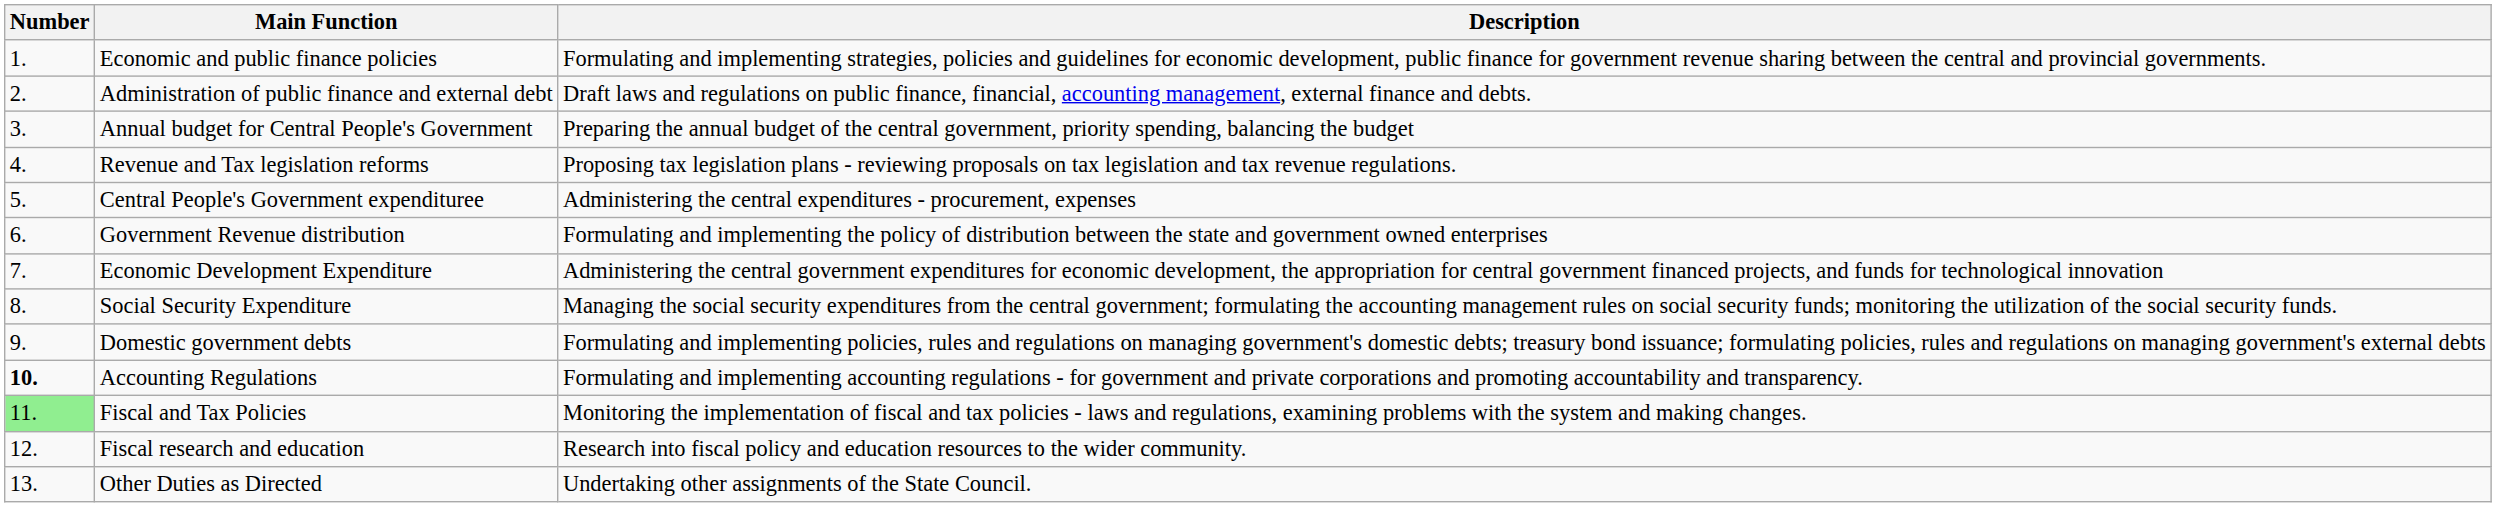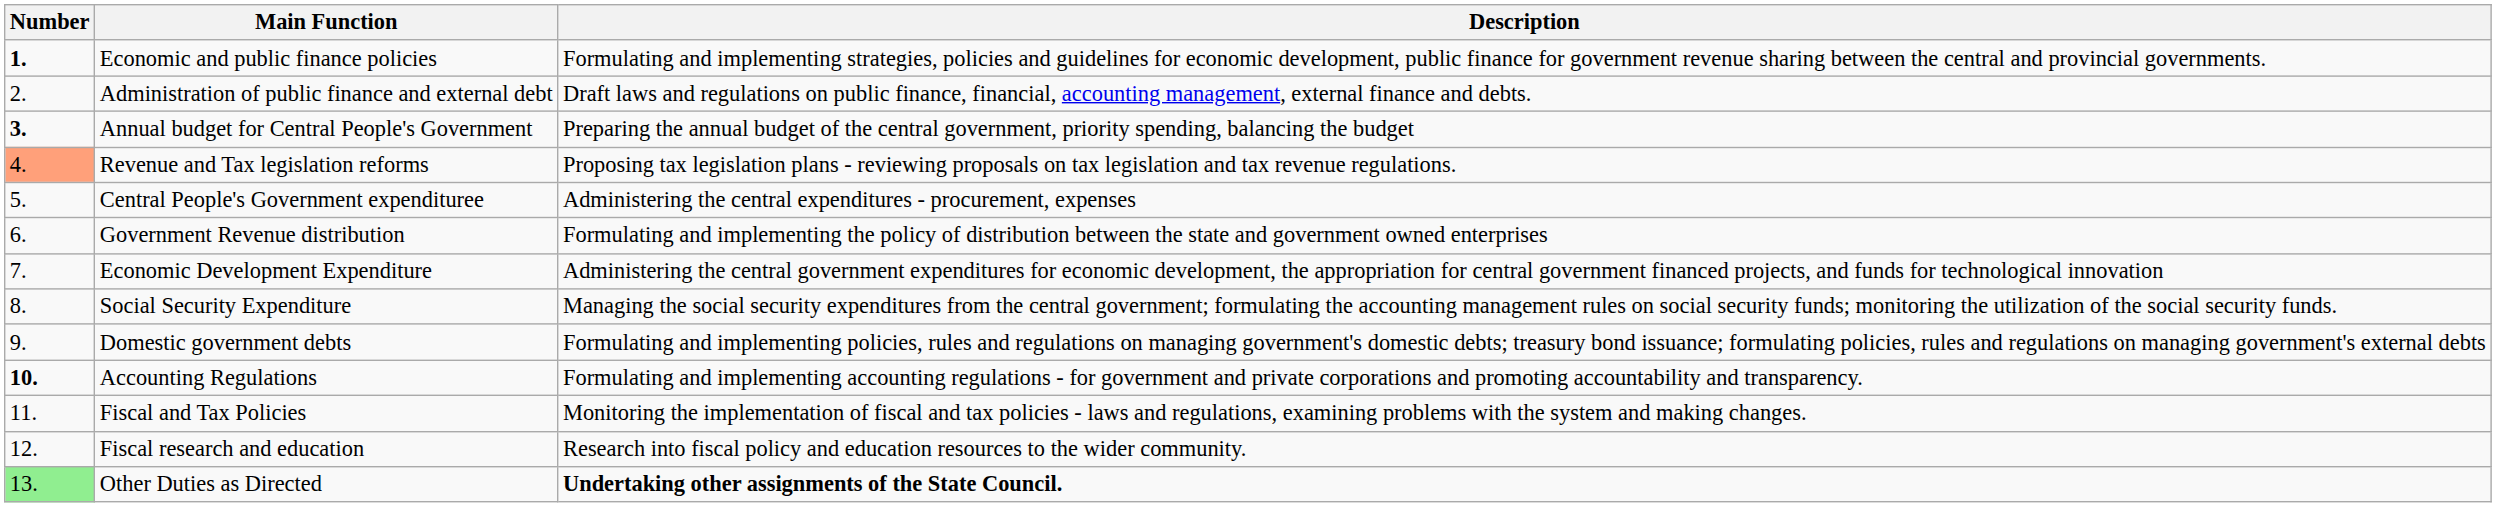(18, 57) normal -> (18, 57) bold
(18, 128) normal -> (18, 128) bold
(18, 164) no background -> (18, 164) lightsalmon background
(23, 413) lightgreen background -> (23, 413) no background
(24, 484) no background -> (24, 484) lightgreen background
(797, 484) normal -> (813, 484) bold
